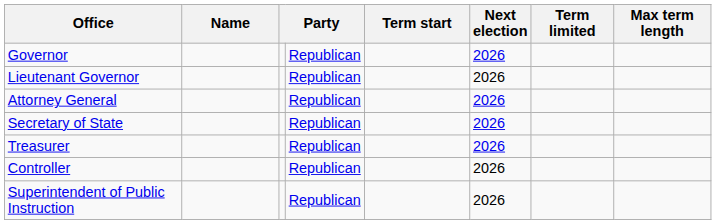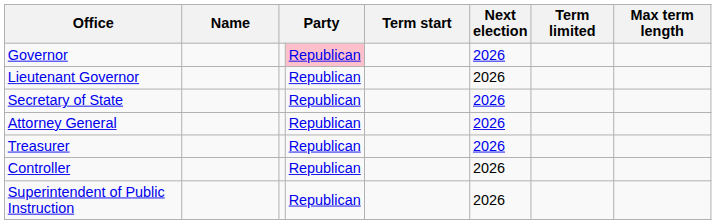(325, 54) no background -> (325, 54) pink background
rows swapped: (65, 123) <-> (62, 100)
